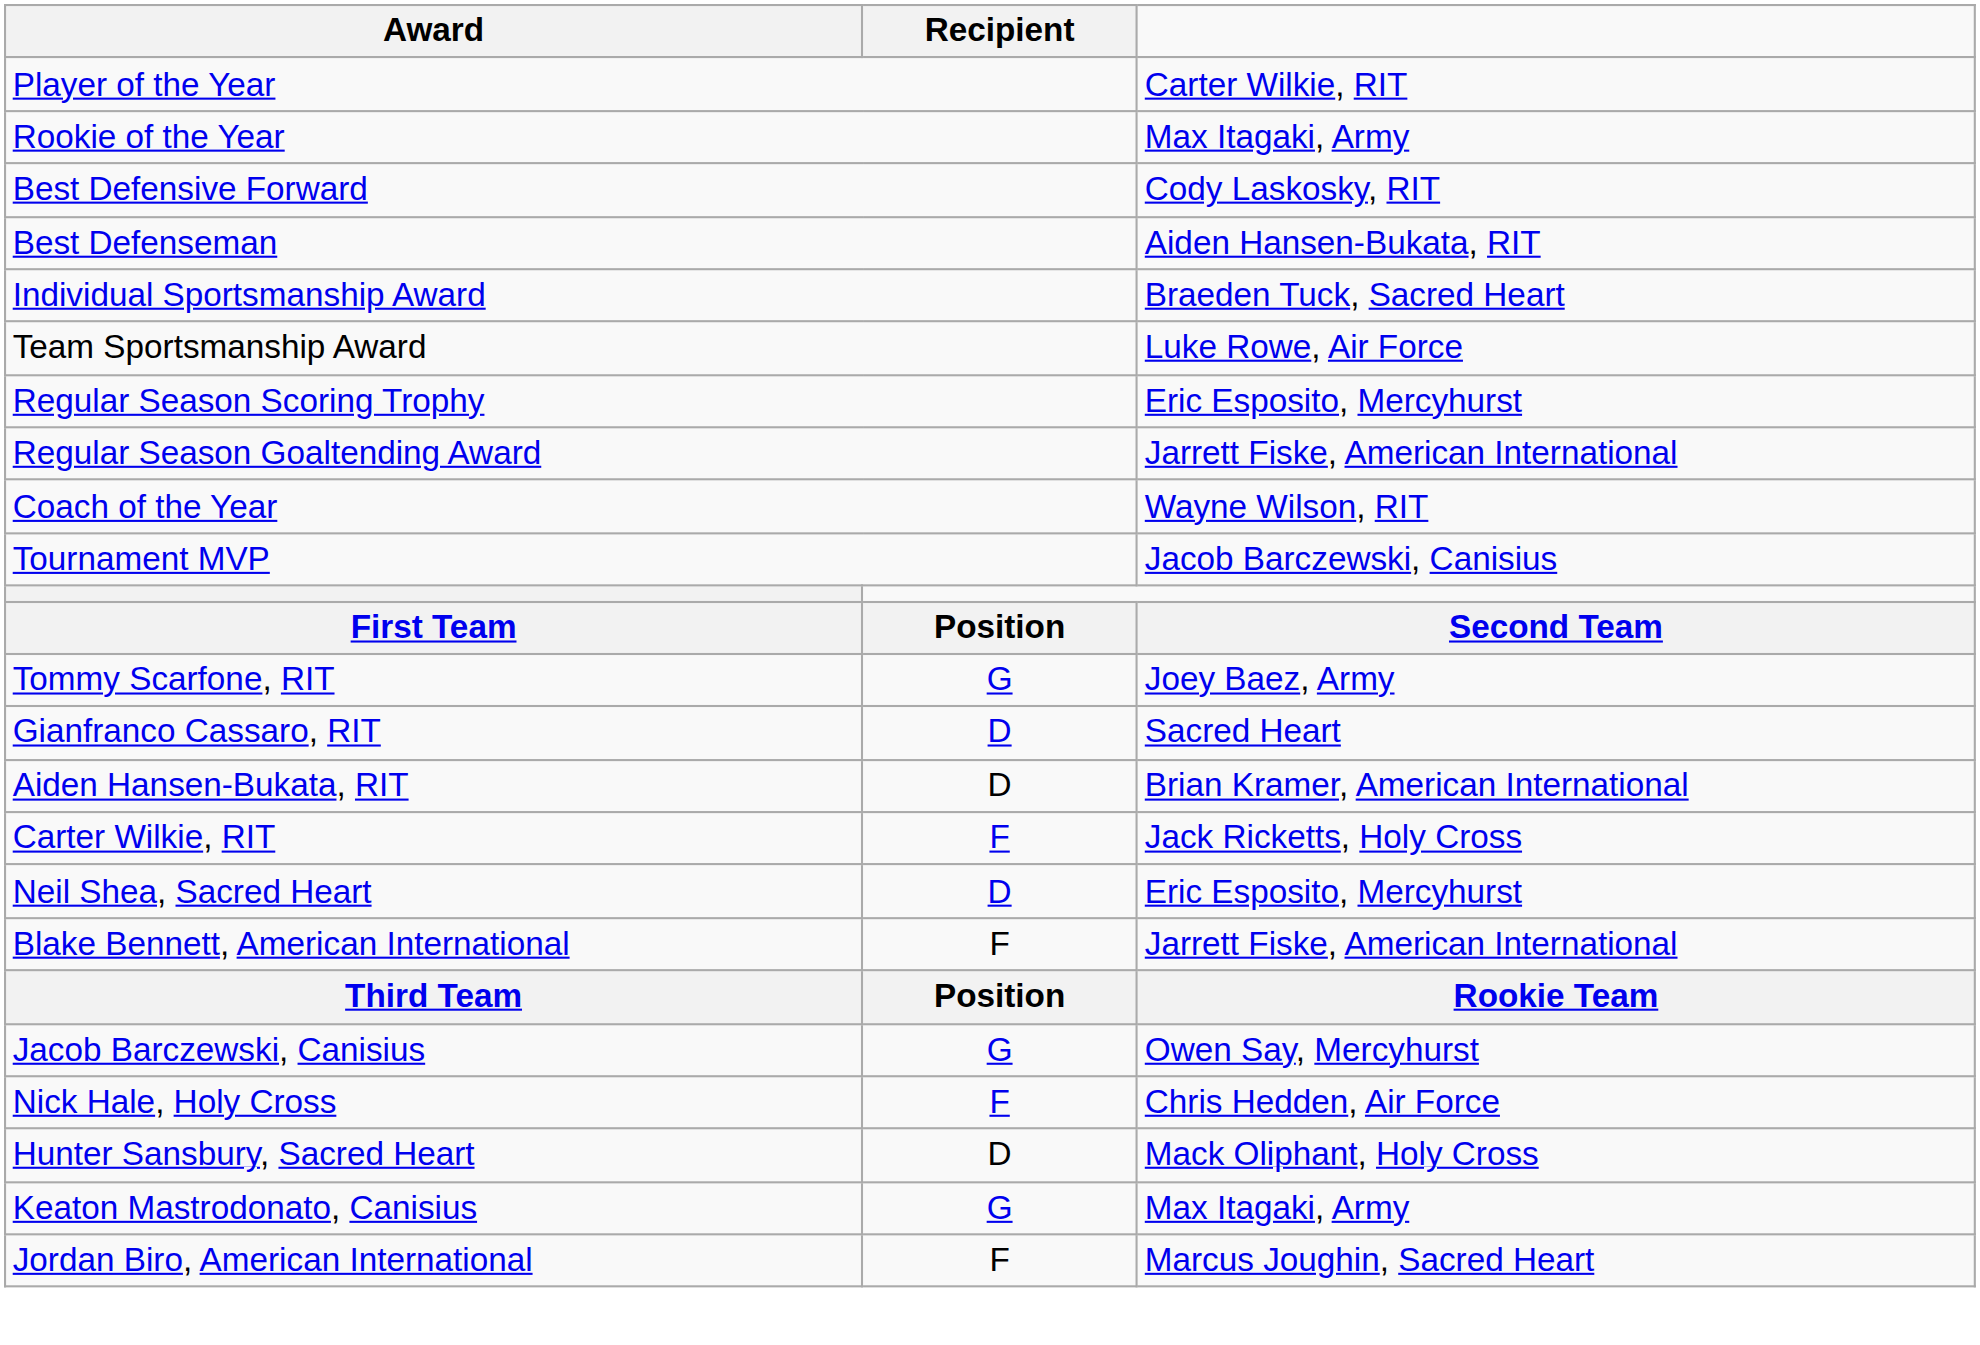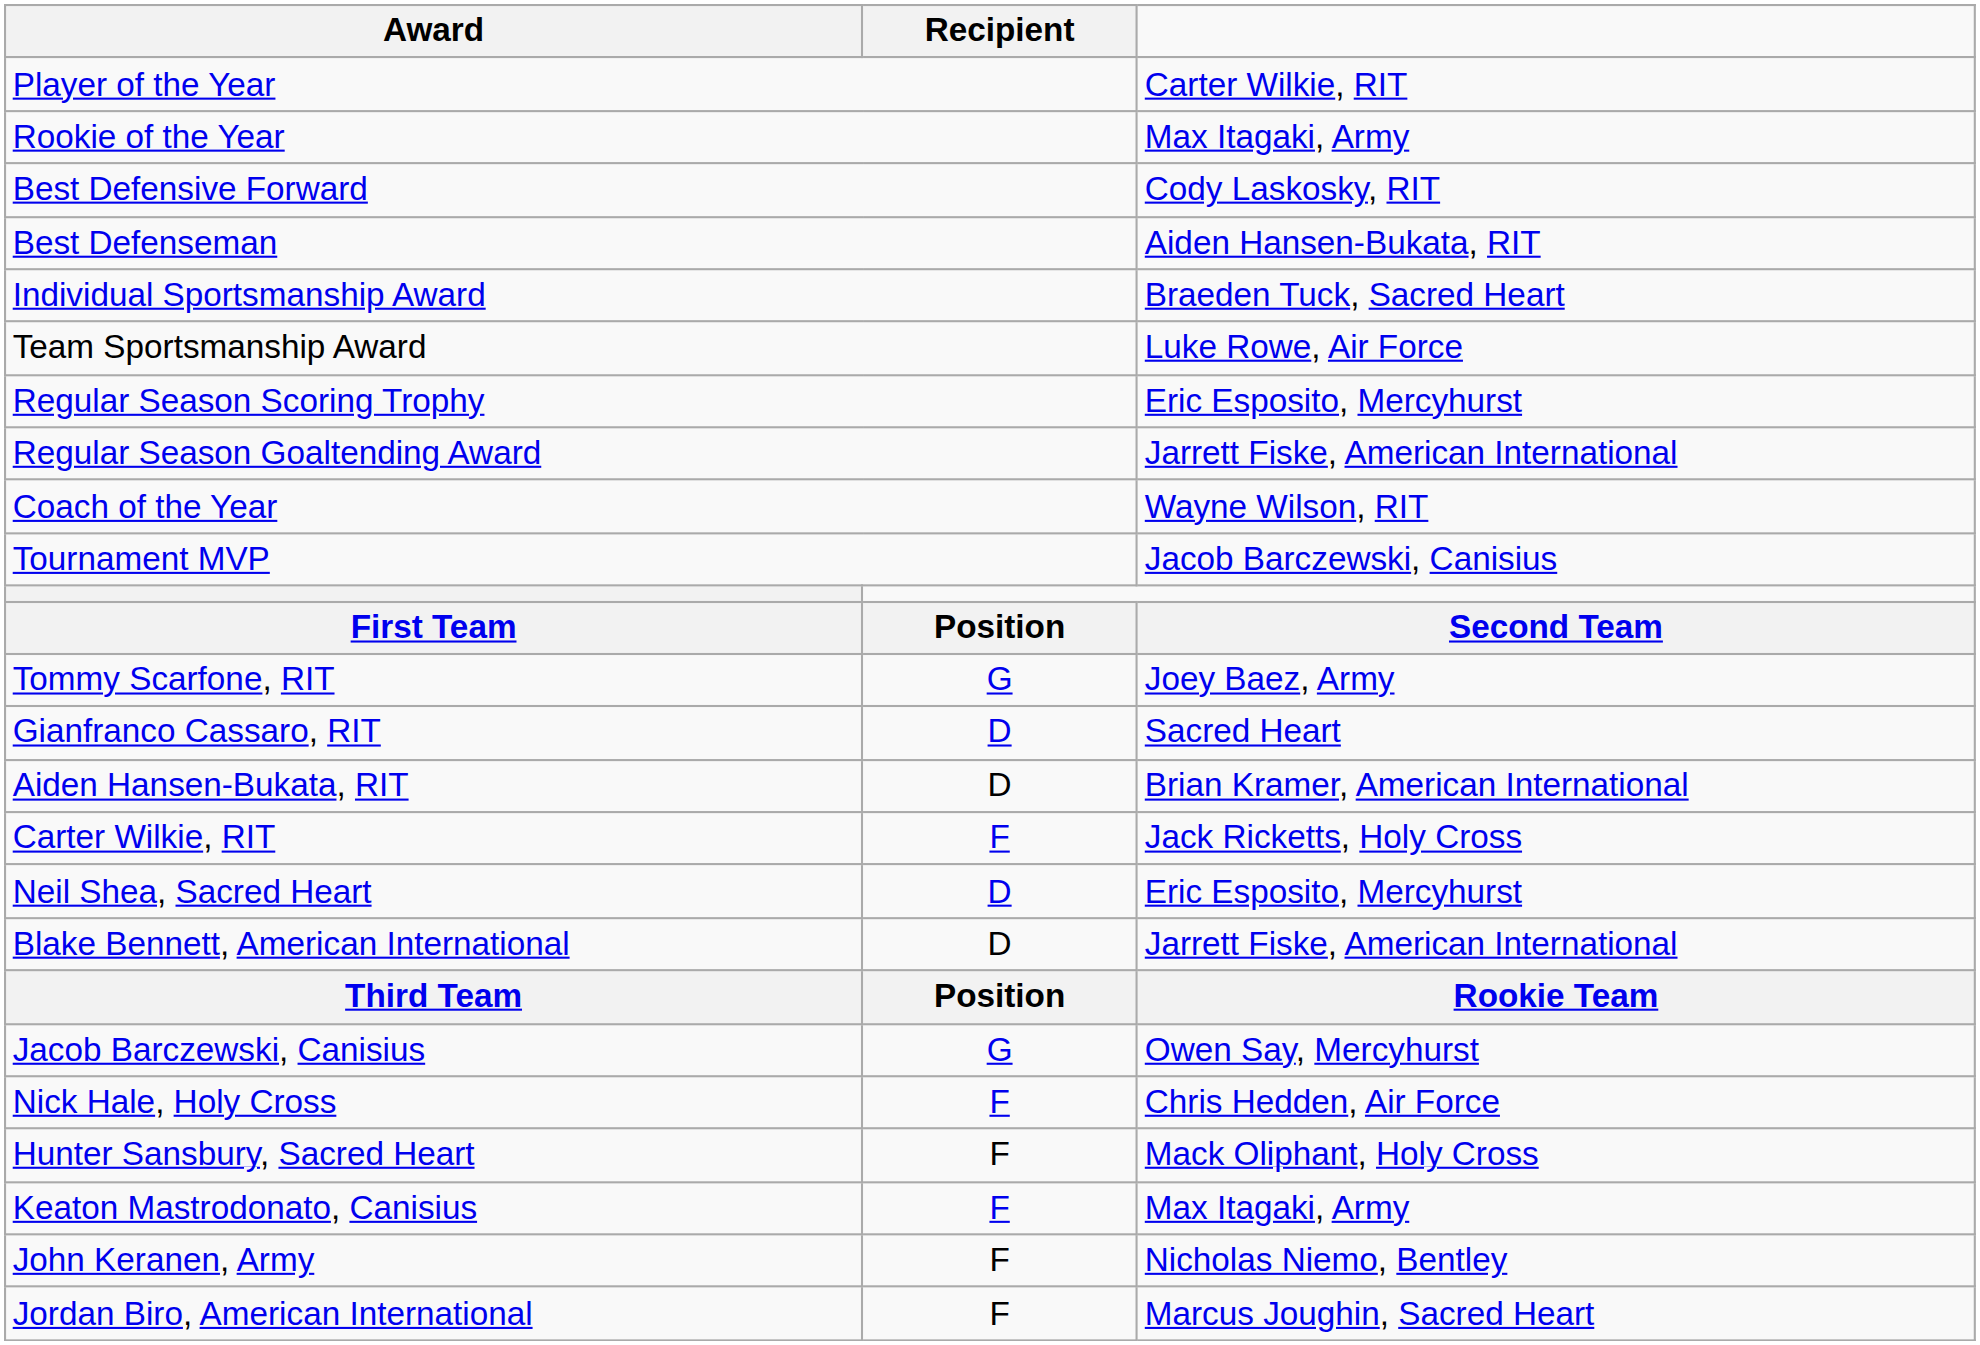(1000, 943) F -> (1000, 943) D
(1000, 1154) D -> (1000, 1154) F
(1000, 1207) G -> (1000, 1207) F
+ row: (163, 1260)
